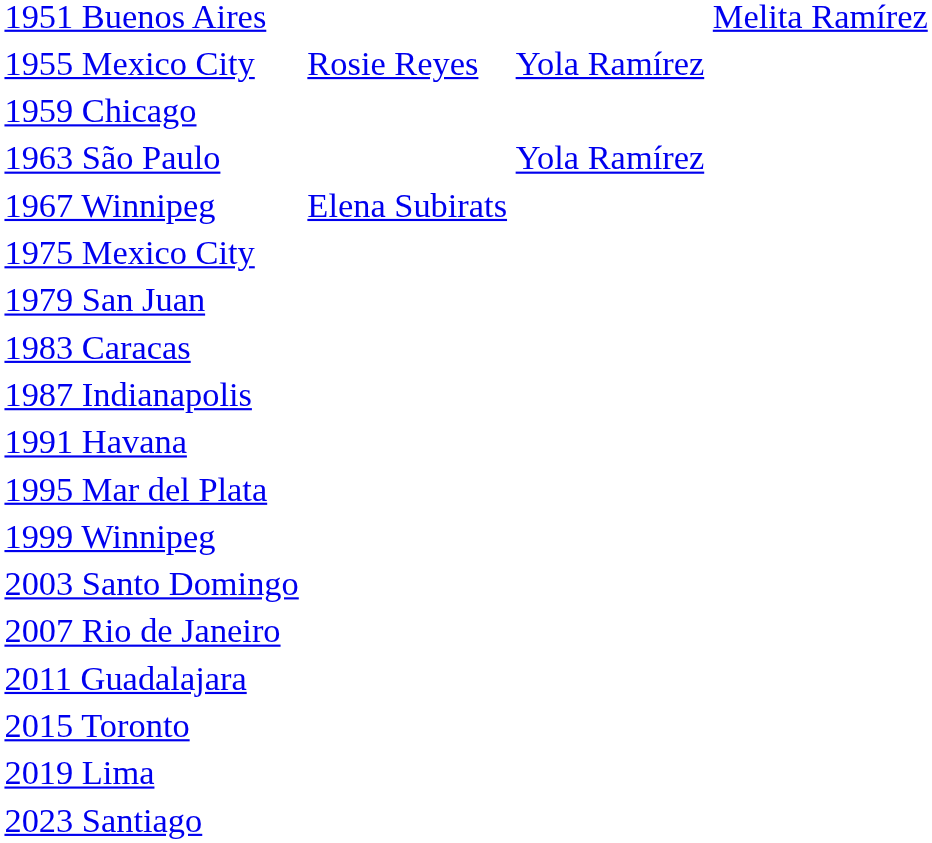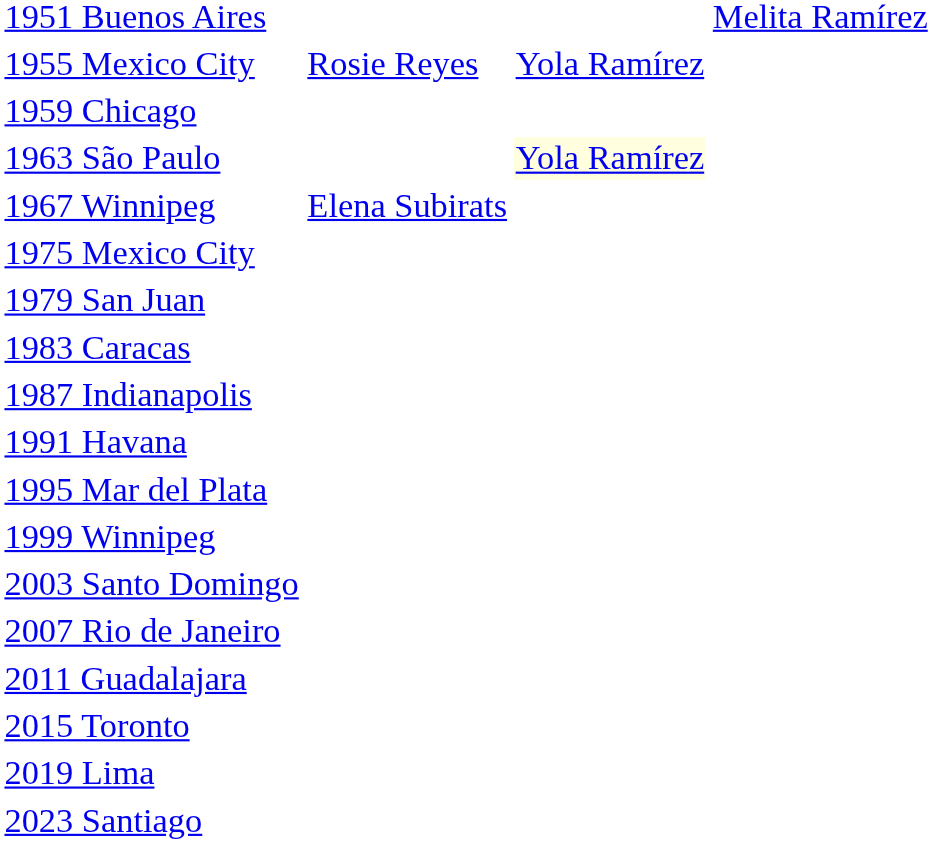(610, 158) no background -> (610, 158) lightyellow background
